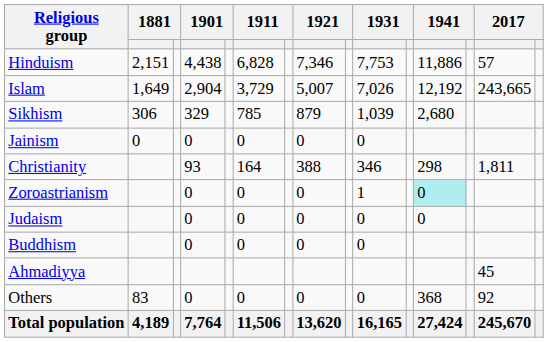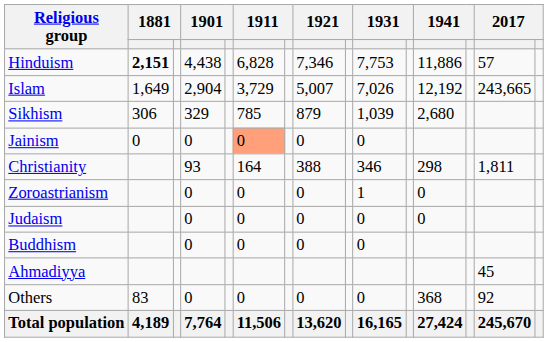(151, 62) normal -> (151, 62) bold
(241, 140) no background -> (241, 140) lightsalmon background
(421, 192) paleturquoise background -> (421, 192) no background
